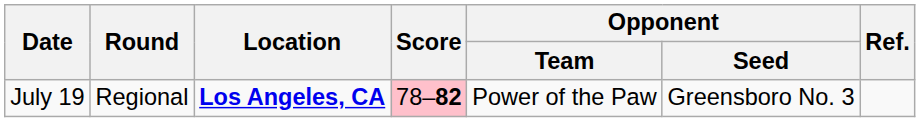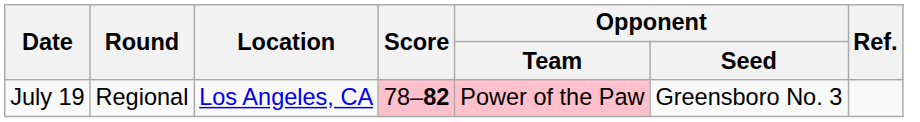(292, 97) bold -> (286, 97) normal
(565, 97) no background -> (552, 97) pink background
